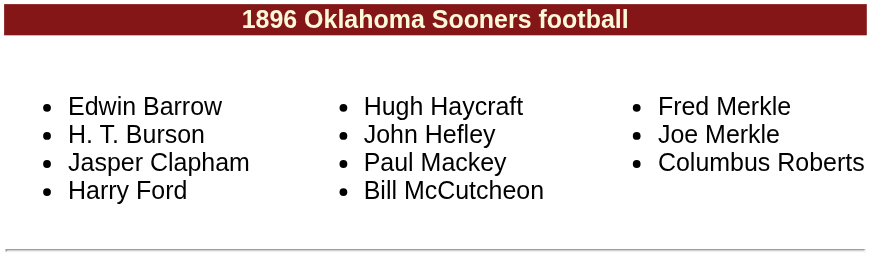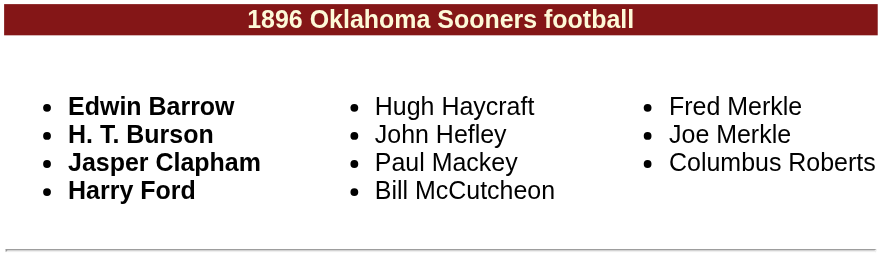(128, 149) normal -> (133, 149) bold
